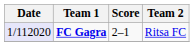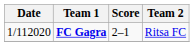(29, 32) lavender background -> (29, 32) no background
